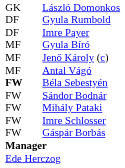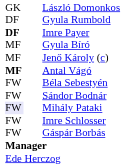(12, 32) normal -> (12, 32) bold
(13, 70) normal -> (14, 70) bold
(14, 82) bold -> (13, 82) normal
(13, 108) no background -> (13, 108) lavender background
